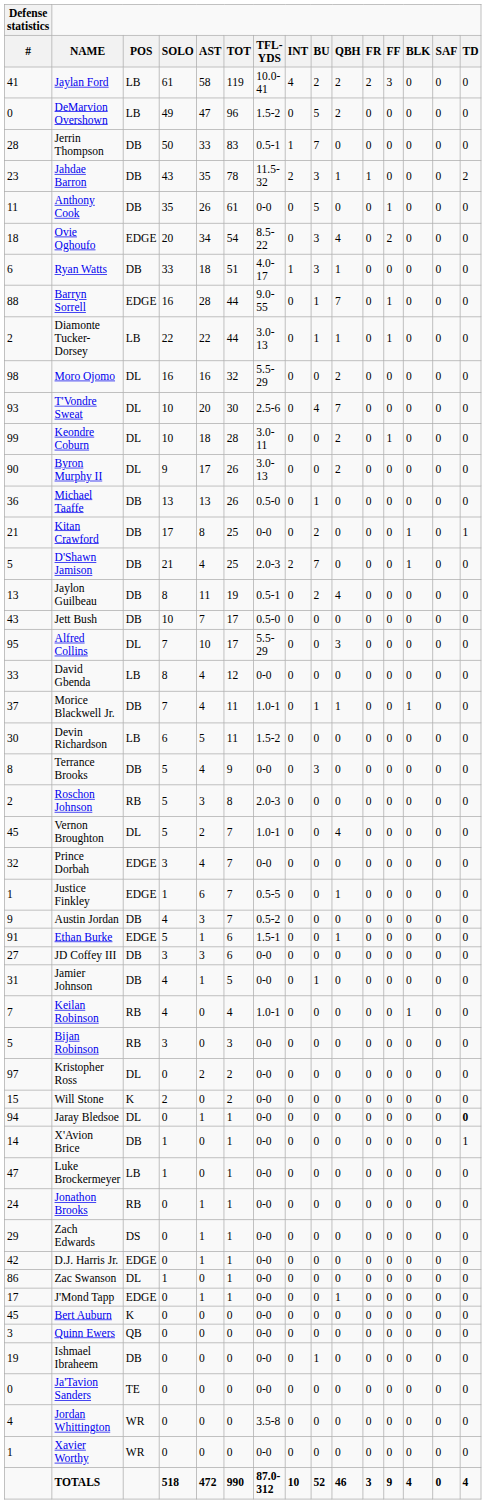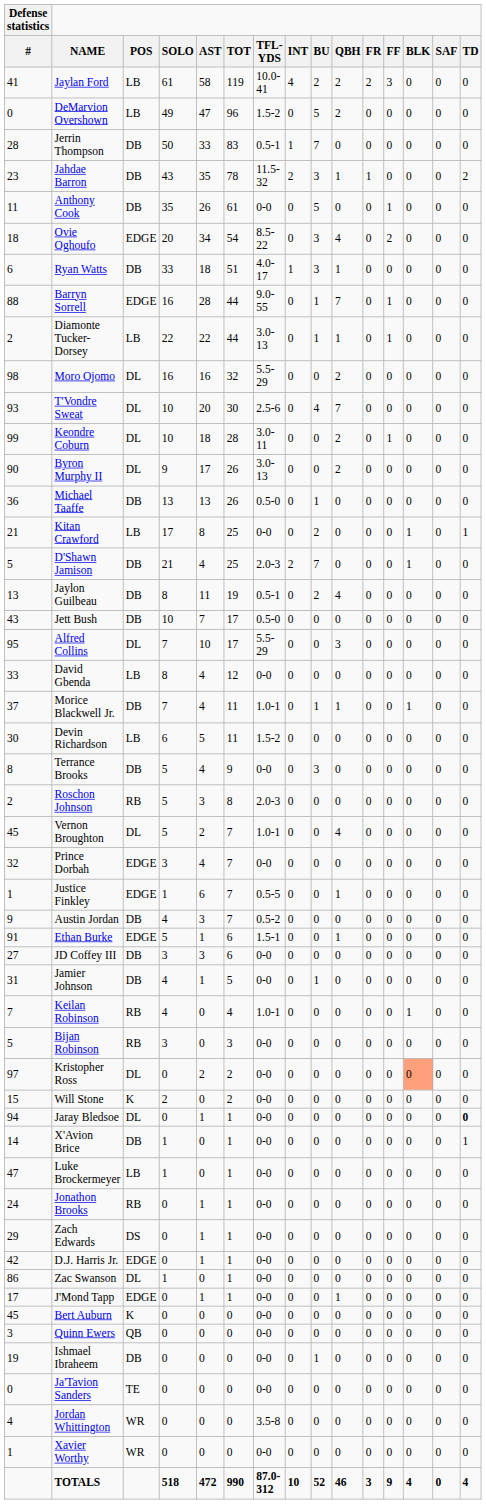(134, 532) DB -> (133, 532) LB
(409, 1074) no background -> (409, 1074) lightsalmon background
